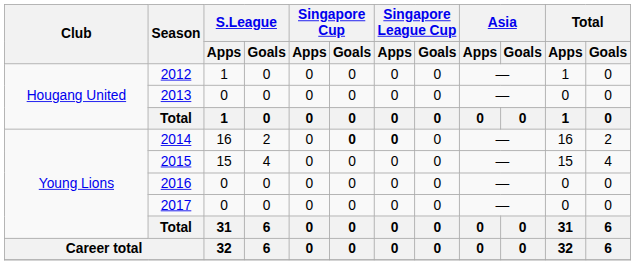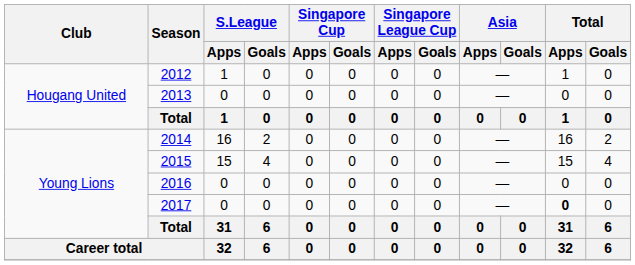(352, 140) bold -> (352, 140) normal
(395, 140) bold -> (395, 140) normal
(565, 205) normal -> (565, 205) bold
